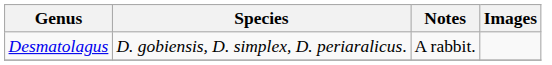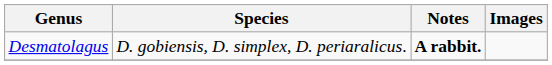(445, 45) normal -> (448, 45) bold
